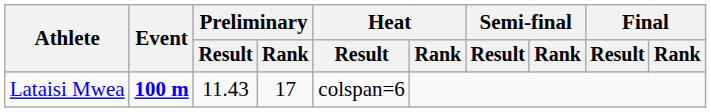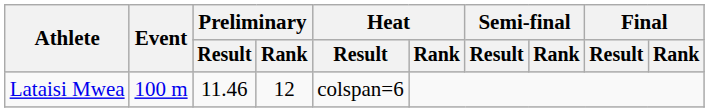(162, 89) bold -> (161, 89) normal
(226, 89) 11.43 -> (224, 89) 11.46
(285, 89) 17 -> (284, 89) 12
